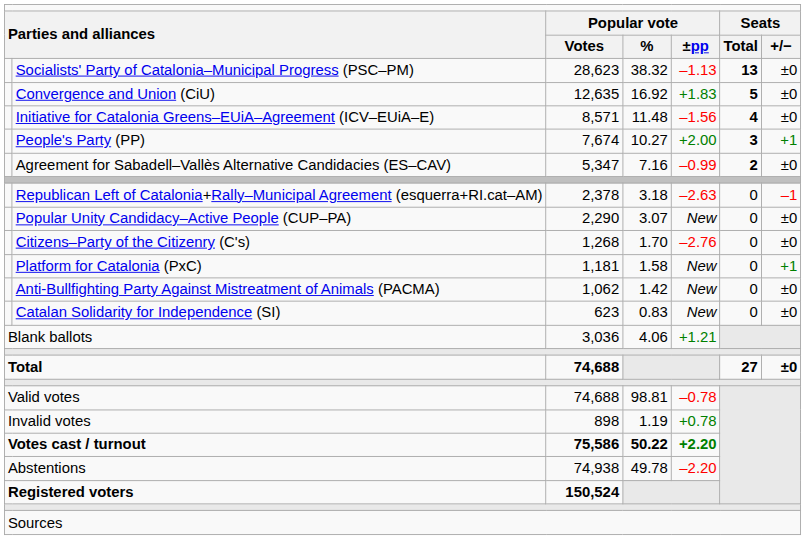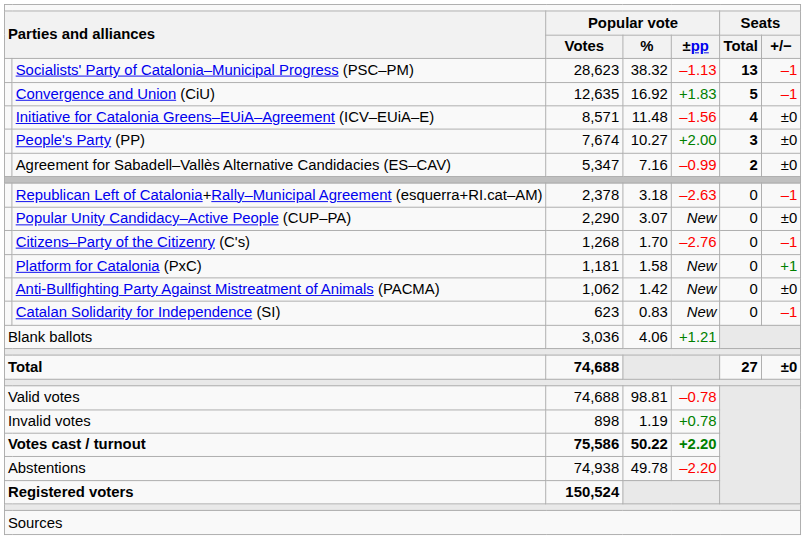(789, 70) ±0 -> (789, 70) –1
(789, 93) ±0 -> (789, 93) –1
(789, 141) +1 -> (789, 141) ±0
(789, 242) ±0 -> (789, 242) –1
(789, 313) ±0 -> (789, 313) –1
